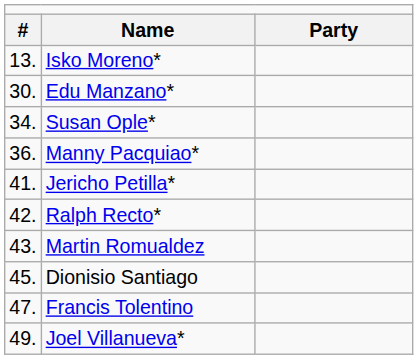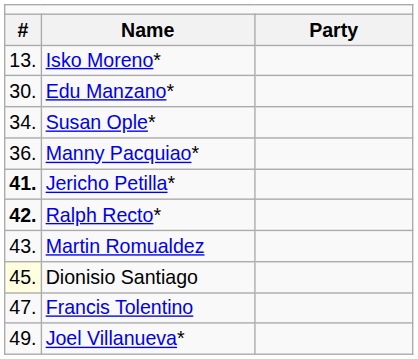(23, 184) normal -> (23, 184) bold
(23, 215) normal -> (23, 215) bold
(23, 277) no background -> (23, 277) lightyellow background
